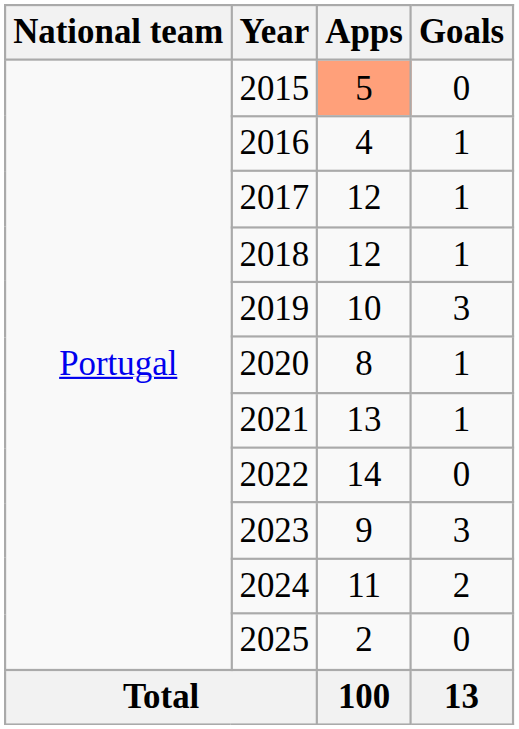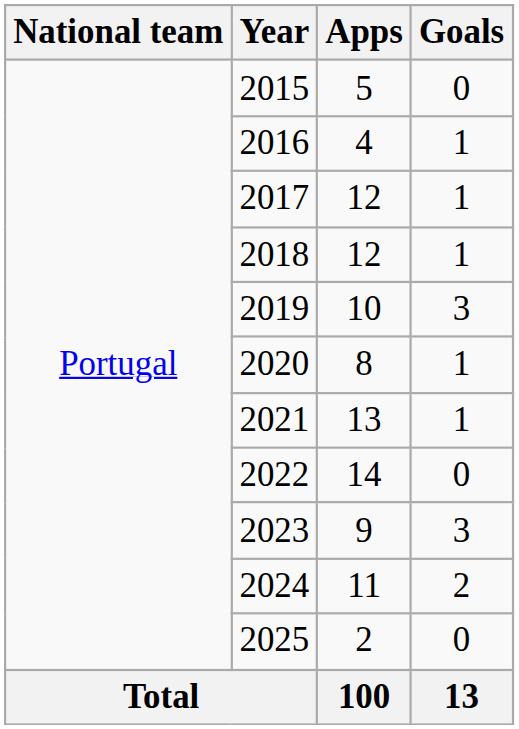(364, 87) lightsalmon background -> (364, 87) no background
